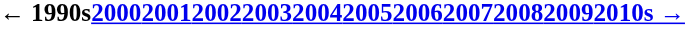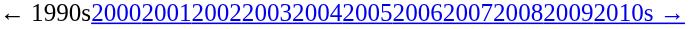(342, 12) bold -> (342, 12) normal
